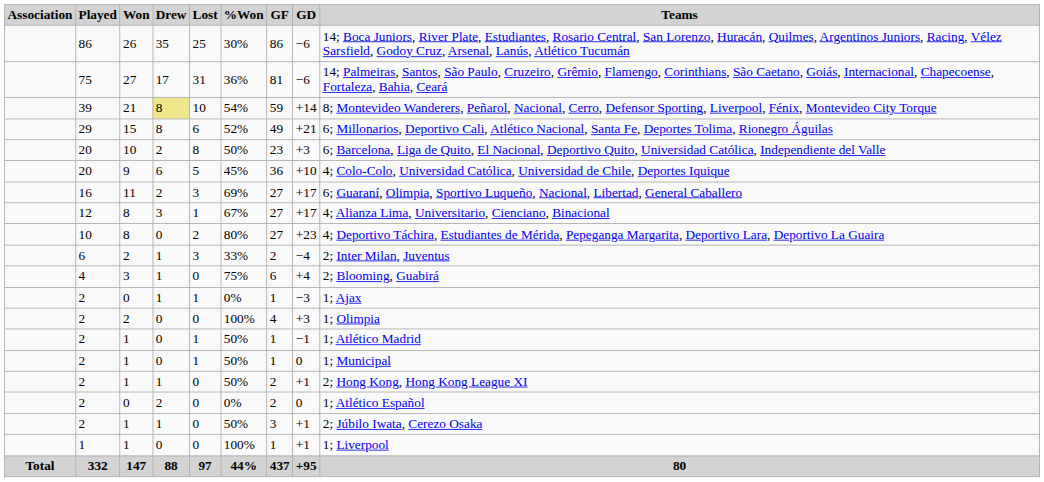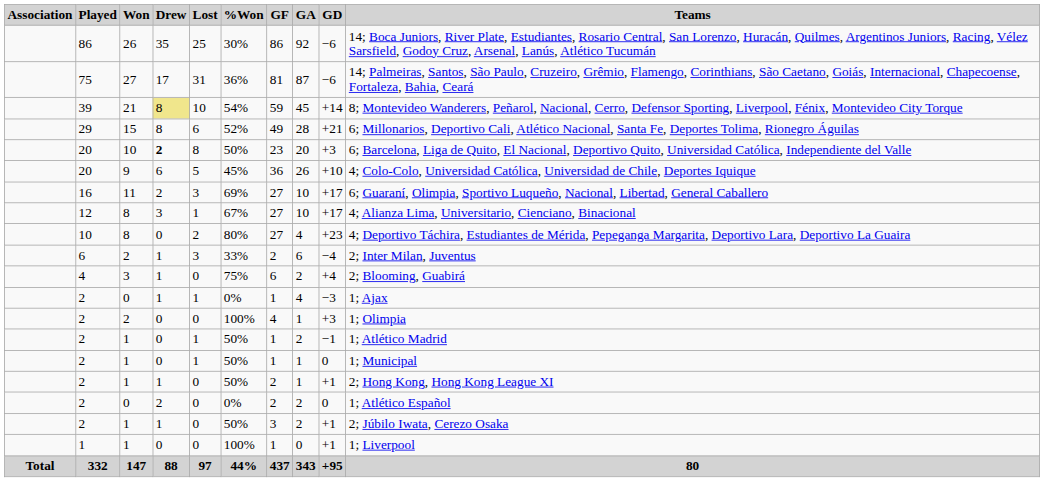+ column: (306, 15)
(159, 150) normal -> (159, 150) bold
